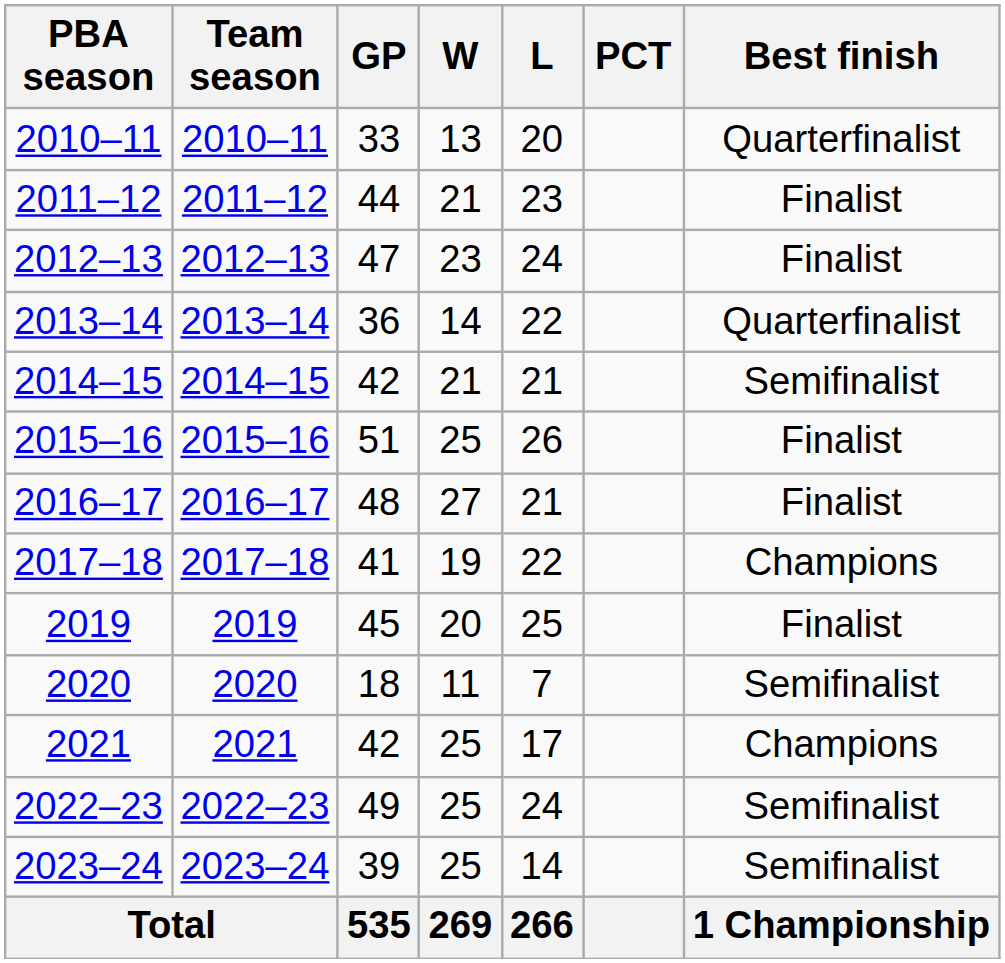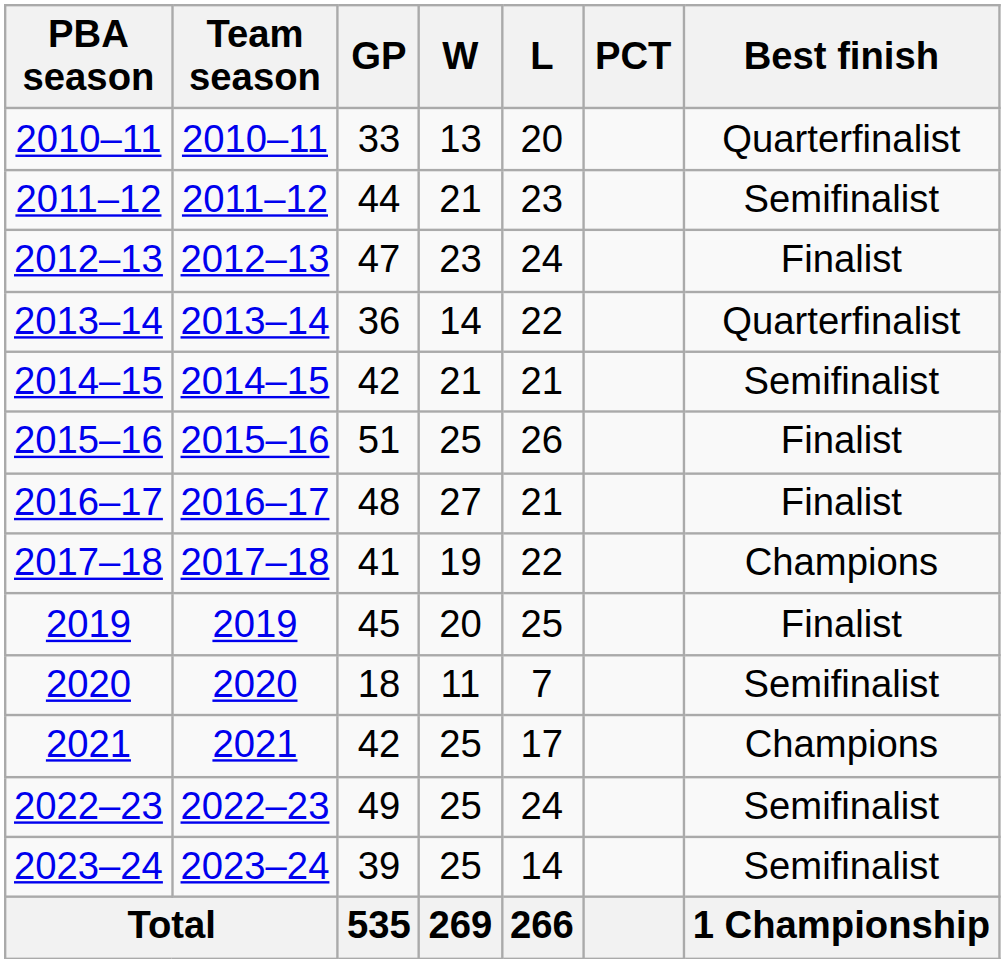(841, 199) Finalist -> (841, 199) Semifinalist
